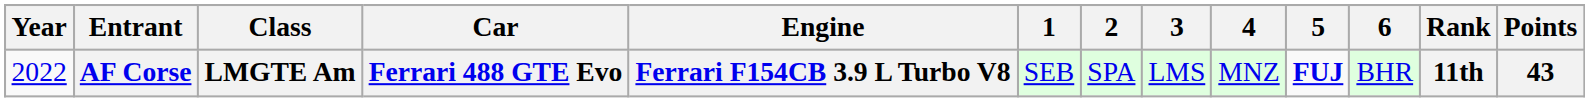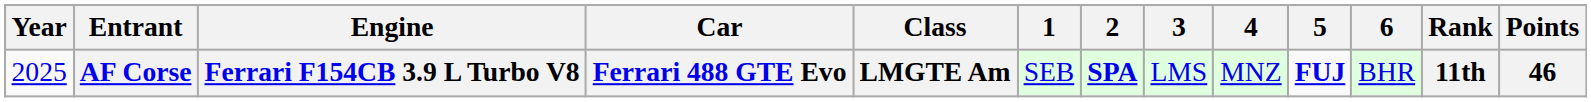columns swapped: (280, 26) <-> (823, 26)
(39, 72) 2022 -> (39, 72) 2025
(1111, 72) normal -> (1112, 72) bold
(1540, 72) 43 -> (1542, 72) 46
